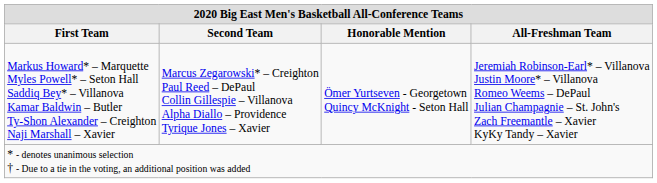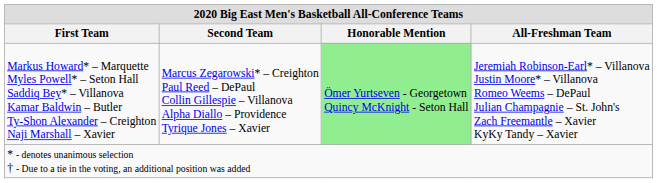(396, 101) no background -> (396, 101) lightgreen background
